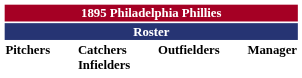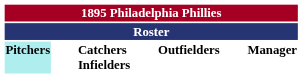(28, 50) no background -> (28, 50) paleturquoise background
